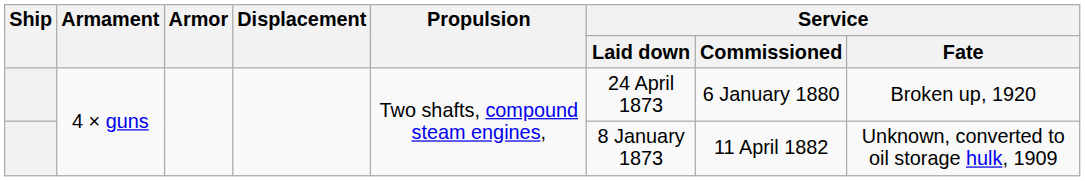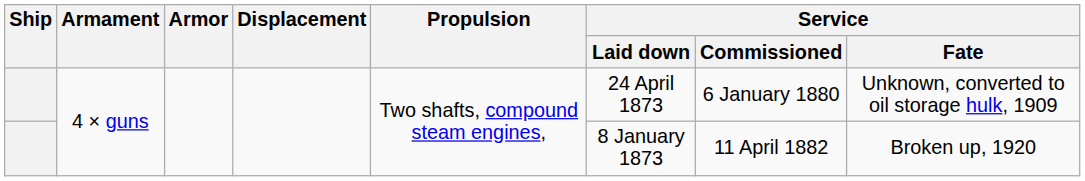(963, 94) Broken up, 1920 -> (963, 94) Unknown, converted to oil storage hulk, 1909
(963, 148) Unknown, converted to oil storage hulk, 1909 -> (963, 148) Broken up, 1920
